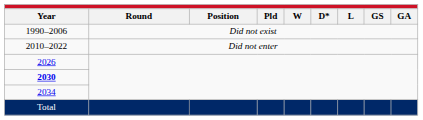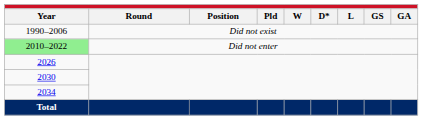(46, 47) no background -> (46, 47) lightgreen background
(46, 77) bold -> (46, 77) normal
(46, 108) normal -> (46, 108) bold
